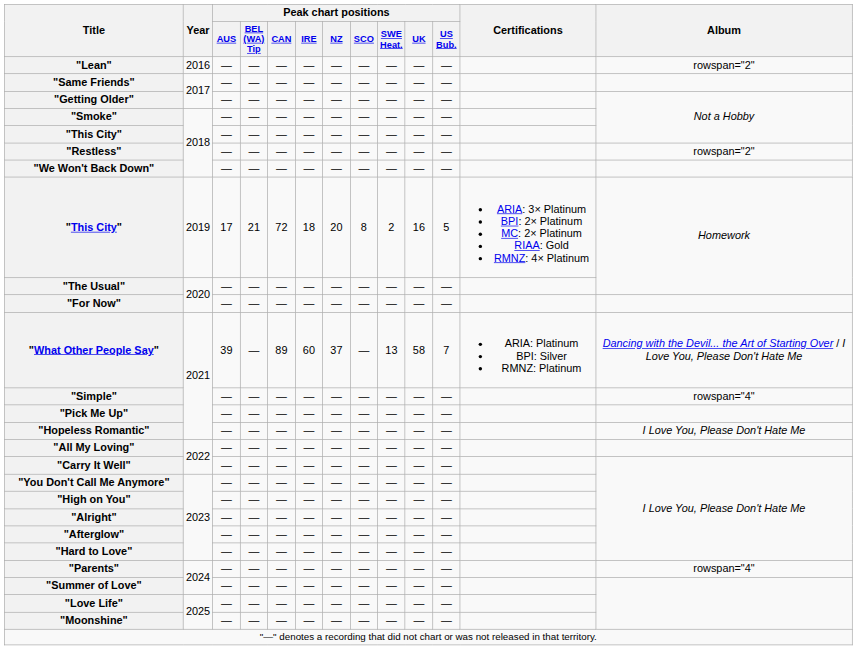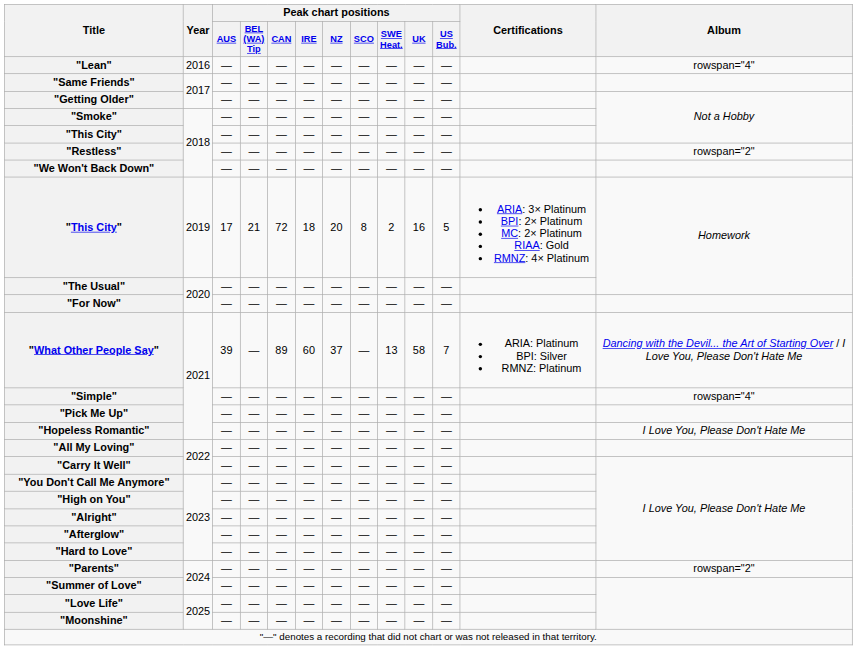(724, 65) rowspan="2" -> (724, 65) rowspan="4"
(724, 569) rowspan="4" -> (724, 569) rowspan="2"
